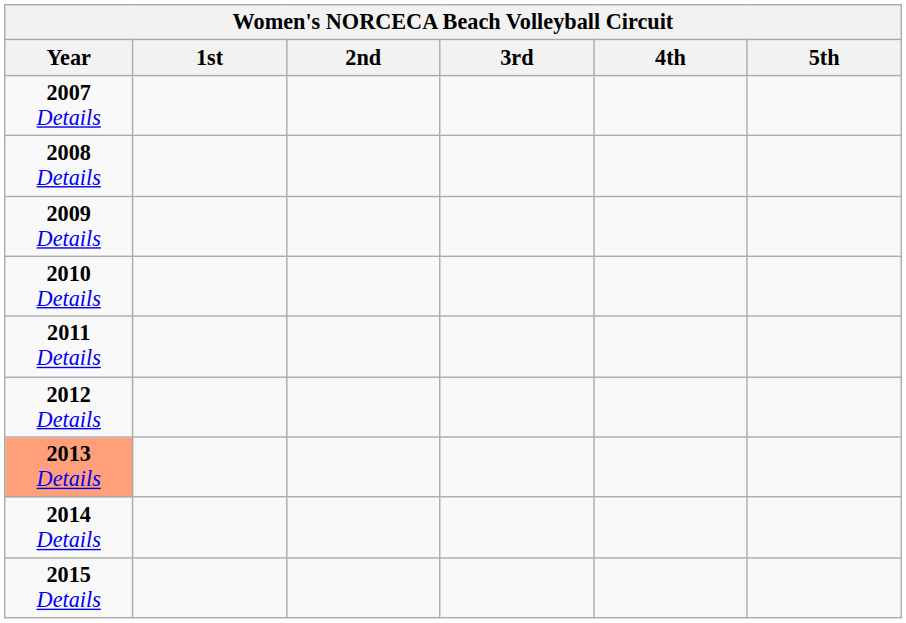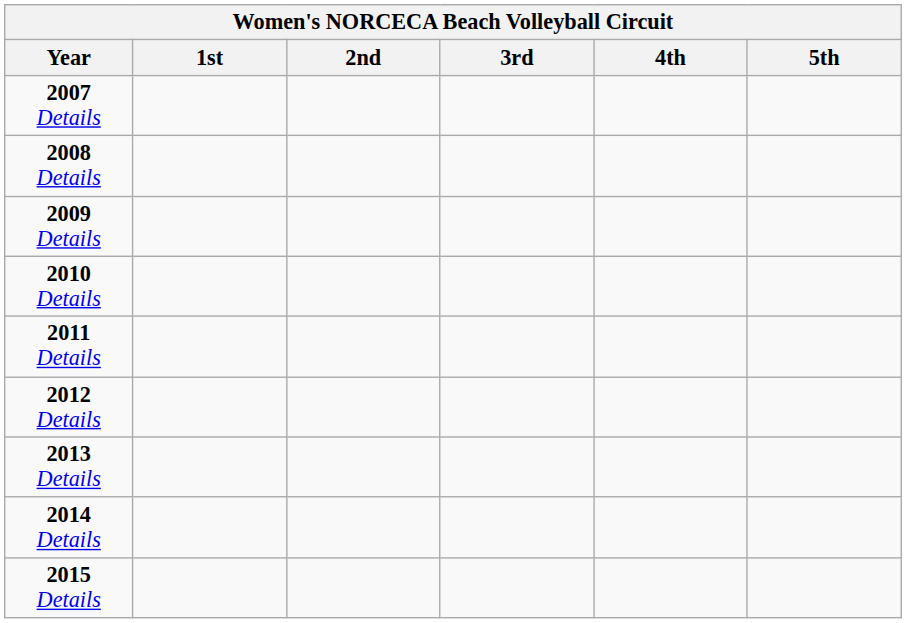(69, 466) lightsalmon background -> (69, 466) no background
